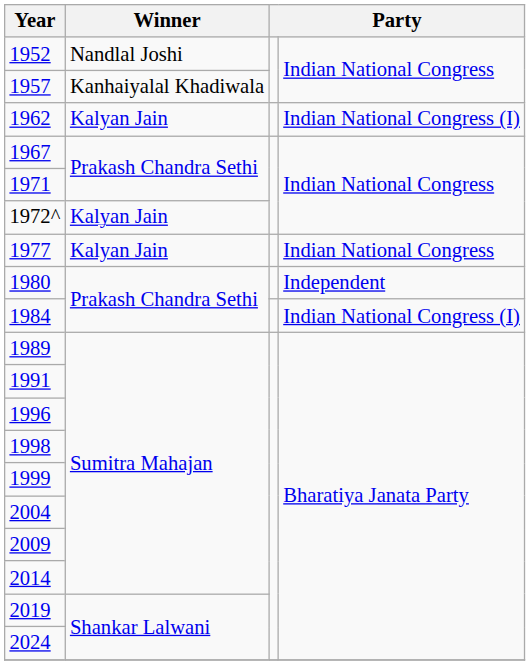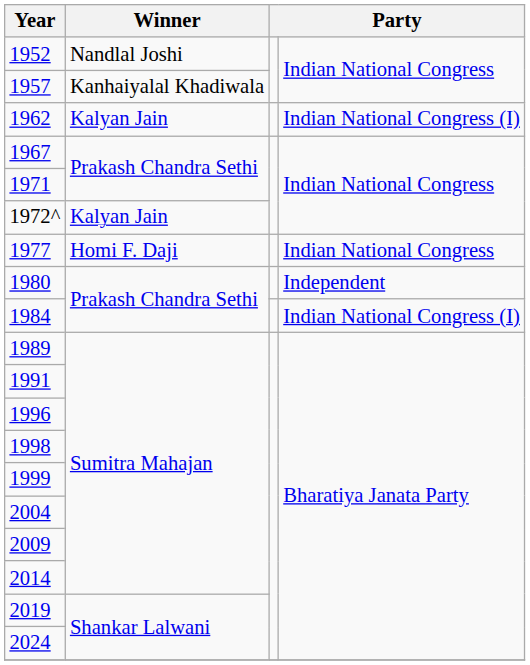(119, 250) Kalyan Jain -> (124, 250) Homi F. Daji
